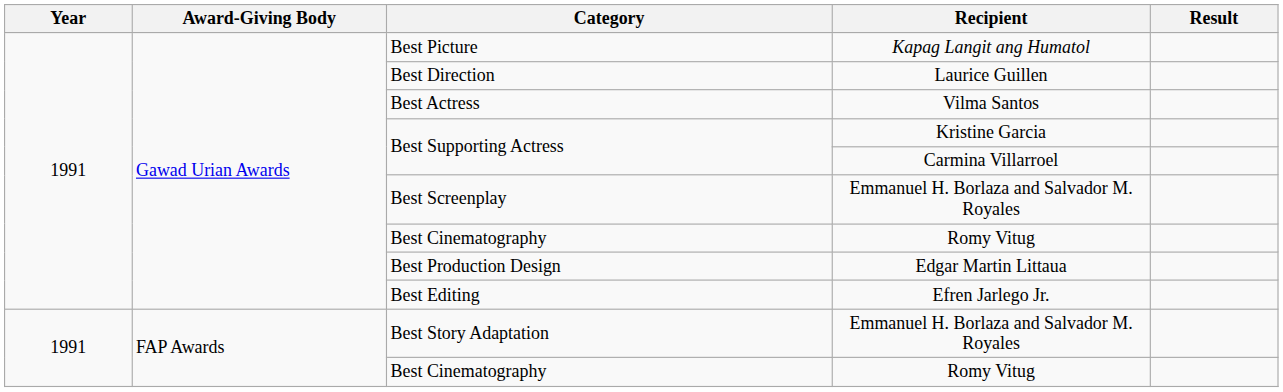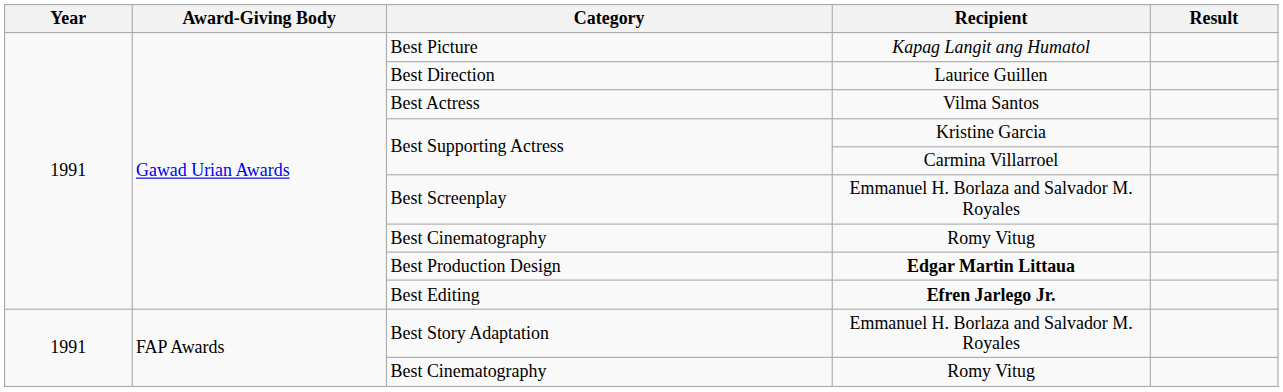(991, 266) normal -> (991, 266) bold
(991, 294) normal -> (991, 294) bold
